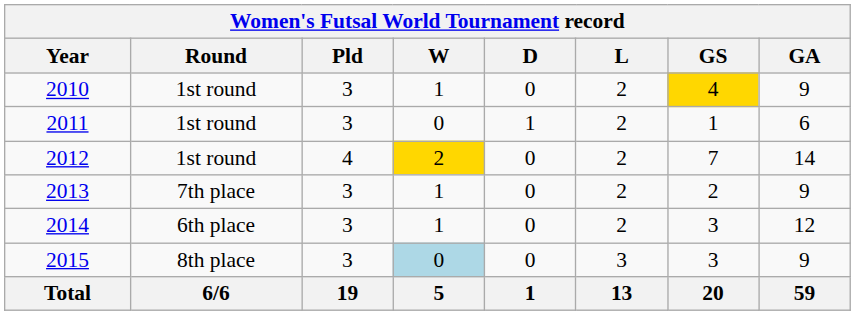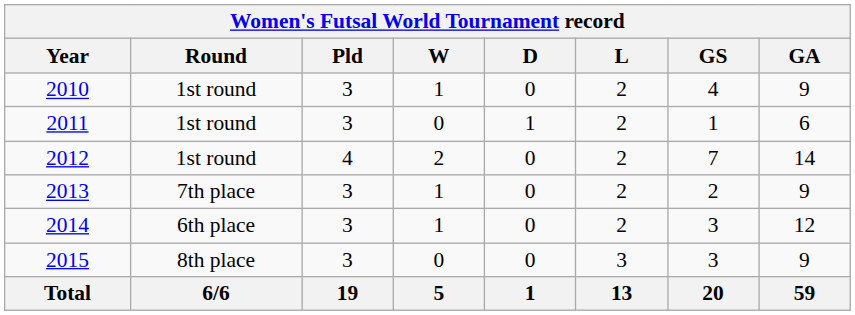(713, 89) gold background -> (713, 89) no background
(439, 157) gold background -> (439, 157) no background
(439, 259) lightblue background -> (439, 259) no background
